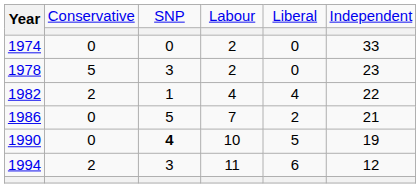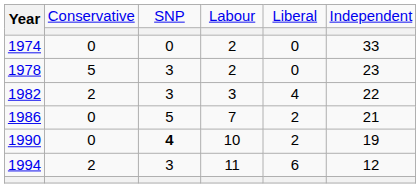(169, 93) 1 -> (169, 93) 3
(232, 93) 4 -> (232, 93) 3
(295, 141) 5 -> (295, 141) 2
